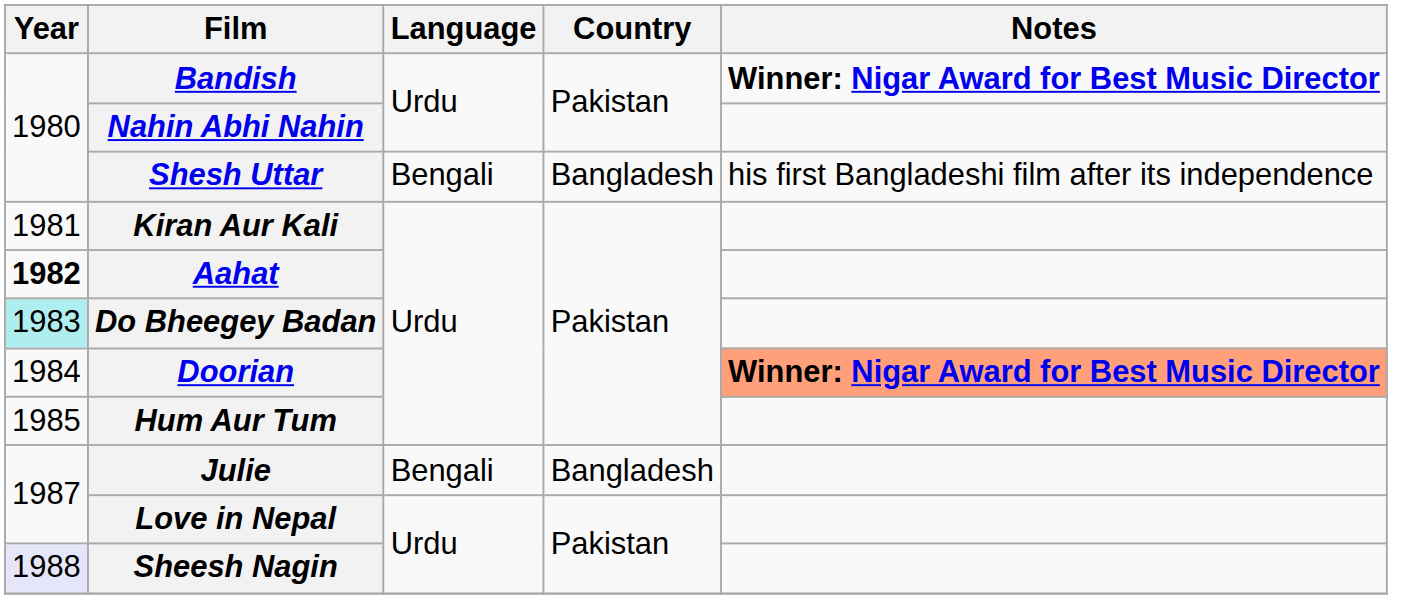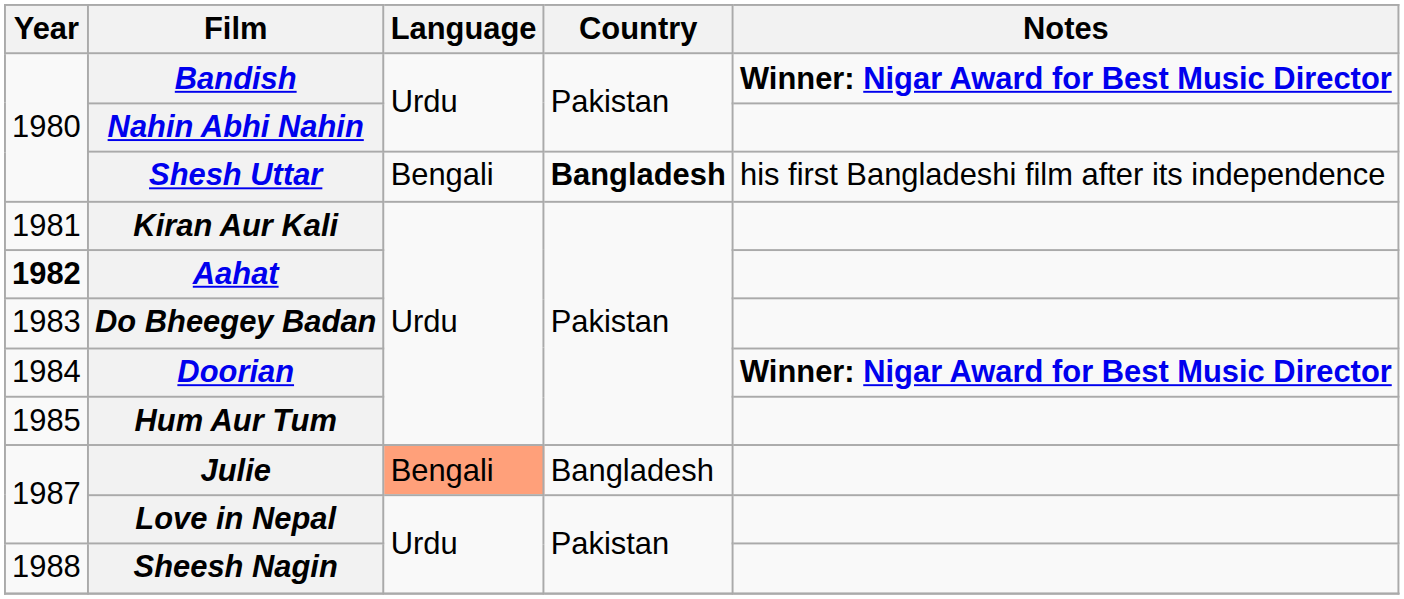(632, 175) normal -> (638, 175) bold
(46, 322) paleturquoise background -> (46, 322) no background
(1054, 371) lightsalmon background -> (1066, 371) no background
(442, 469) no background -> (442, 469) lightsalmon background
(46, 567) lavender background -> (46, 567) no background
